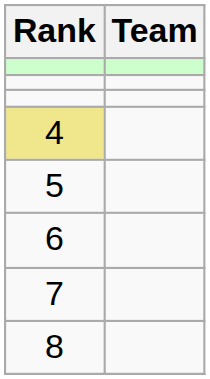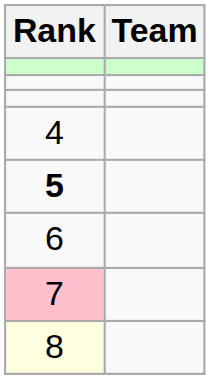(54, 132) khaki background -> (54, 132) no background
(54, 185) normal -> (54, 185) bold
(54, 293) no background -> (54, 293) pink background
(54, 347) no background -> (54, 347) lightyellow background
